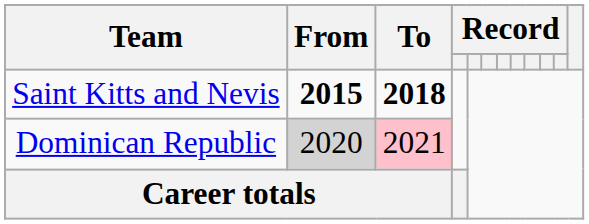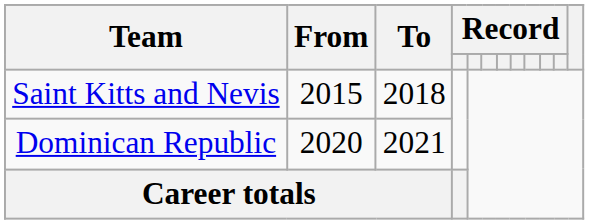(331, 93) bold -> (331, 93) normal
(414, 93) bold -> (414, 93) normal
(331, 143) lightgrey background -> (331, 143) no background
(414, 143) pink background -> (414, 143) no background
